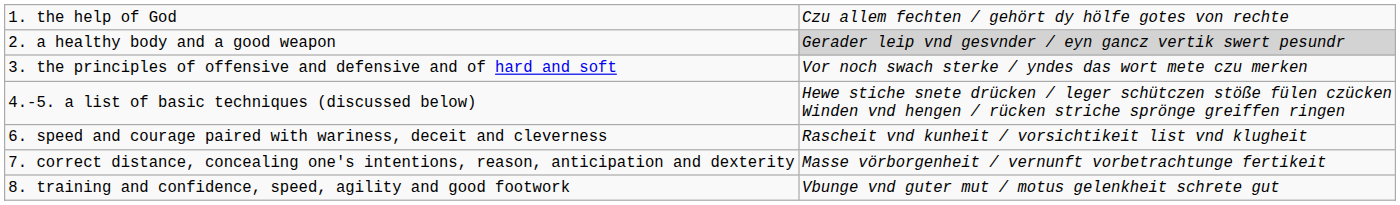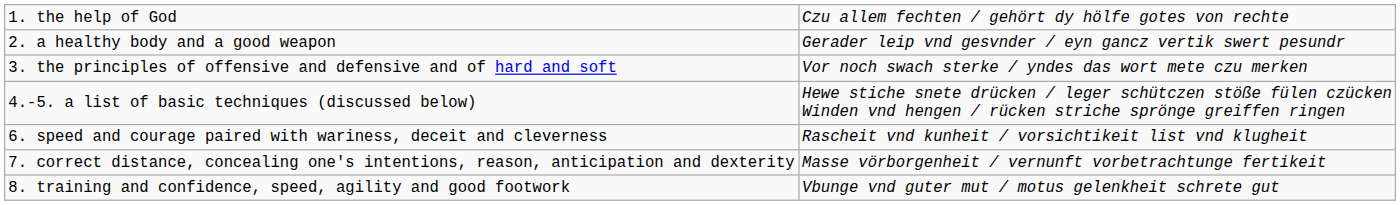(1074, 43) lightgrey background -> (1074, 43) no background
